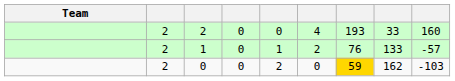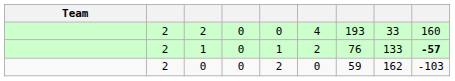(431, 49) normal -> (431, 49) bold
(355, 67) gold background -> (355, 67) no background
